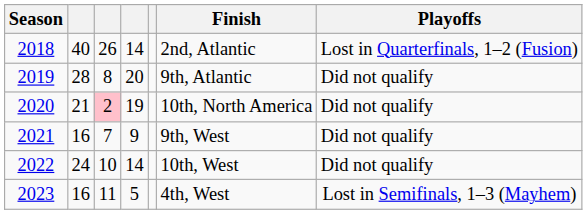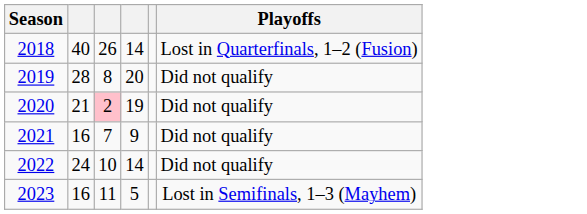- column: (236, 19)
